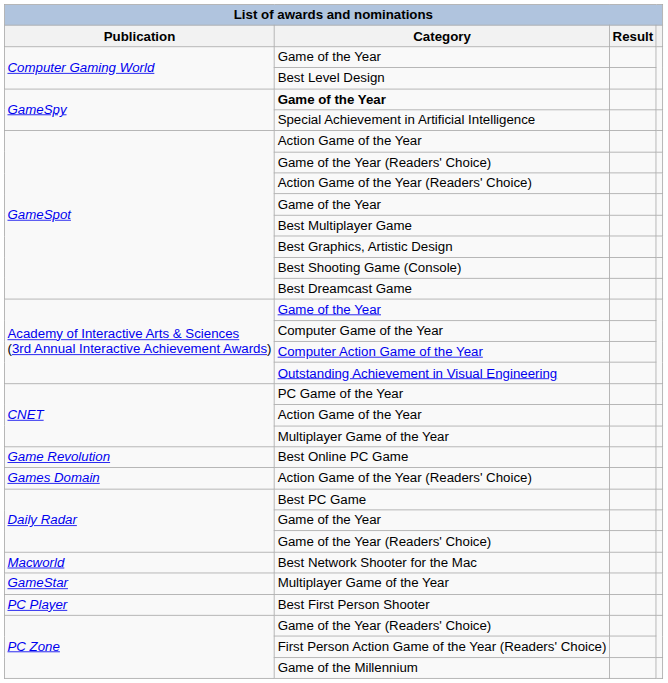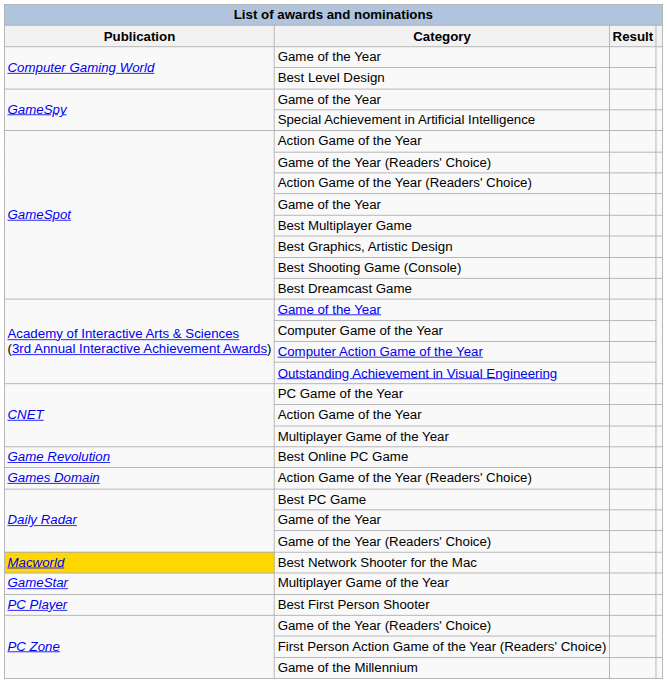(332, 99) bold -> (329, 99) normal
(36, 562) no background -> (36, 562) gold background
